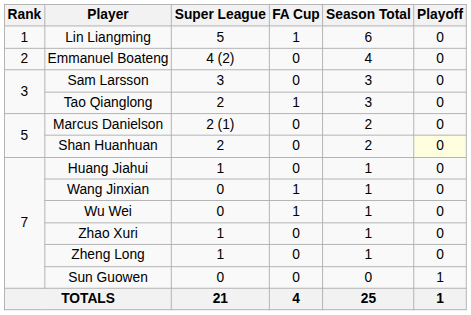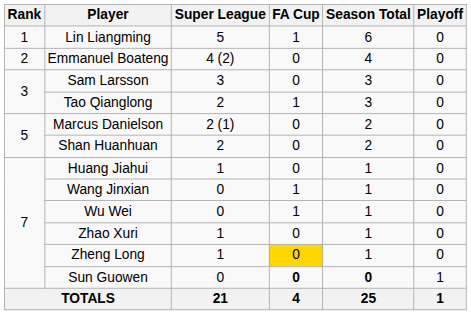(440, 146) lightyellow background -> (440, 146) no background
(296, 255) no background -> (296, 255) gold background
(296, 277) normal -> (296, 277) bold
(368, 277) normal -> (368, 277) bold
